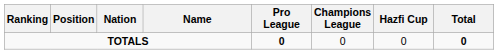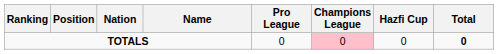(282, 41) bold -> (282, 41) normal
(343, 41) no background -> (343, 41) pink background
